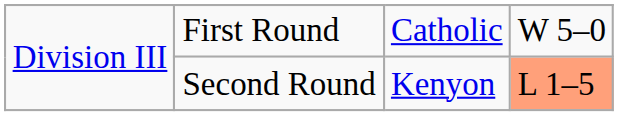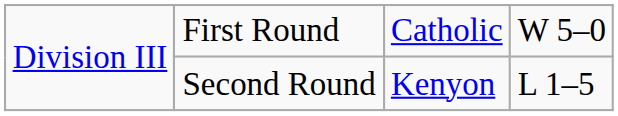(556, 82) lightsalmon background -> (556, 82) no background
